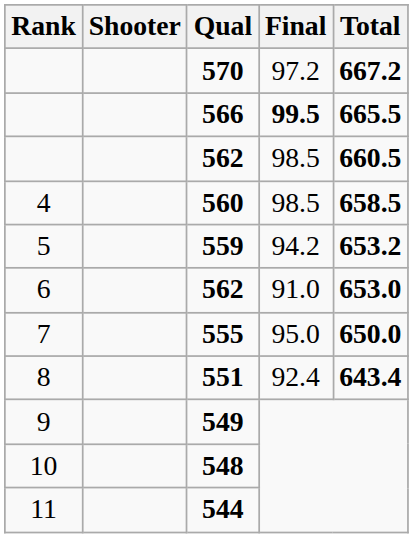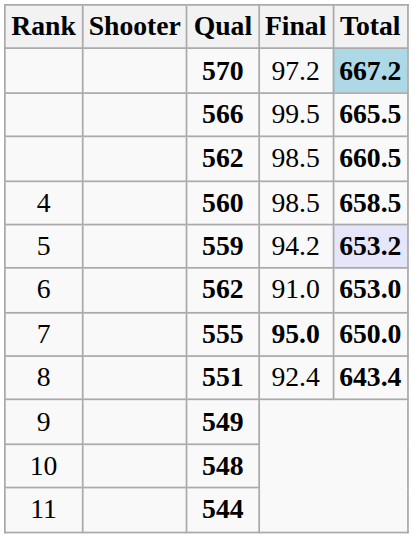(370, 70) no background -> (370, 70) lightblue background
(296, 114) bold -> (296, 114) normal
(370, 245) no background -> (370, 245) lavender background
(296, 333) normal -> (296, 333) bold
